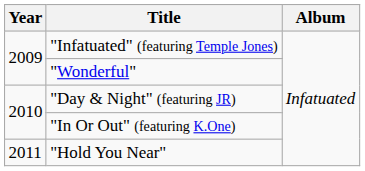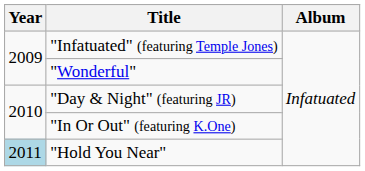(25, 152) no background -> (25, 152) lightblue background
